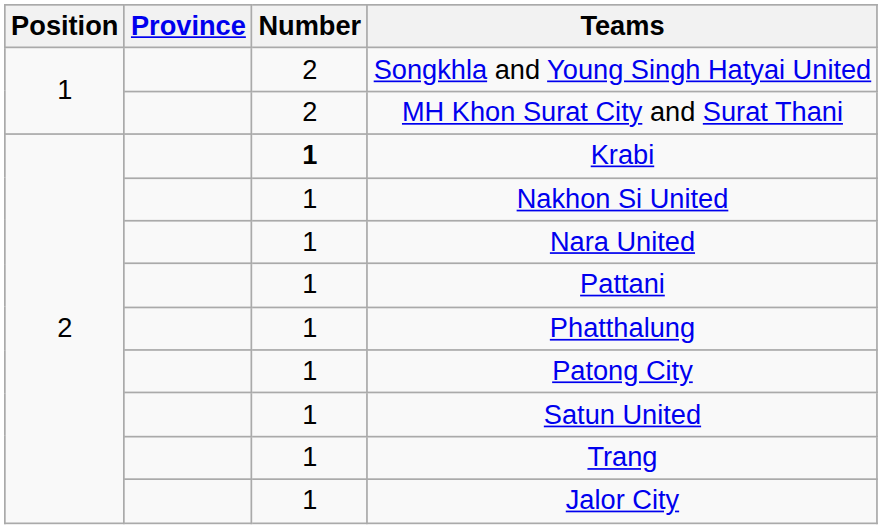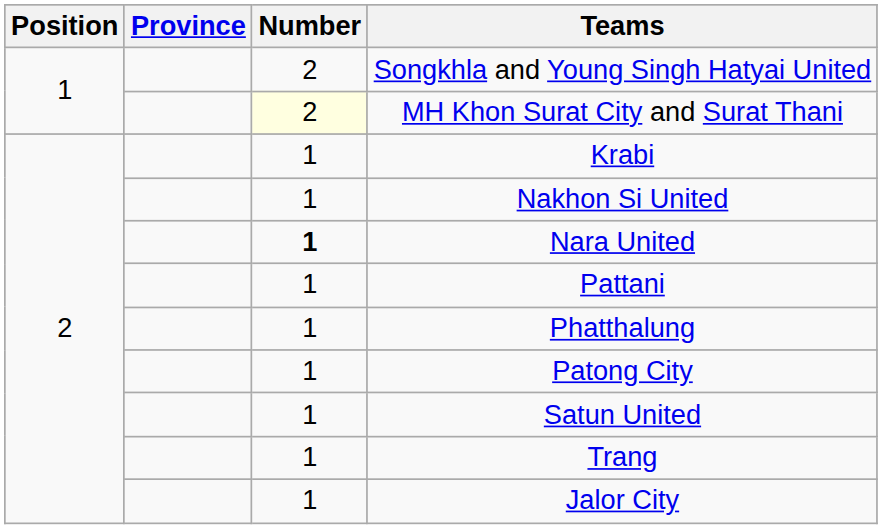(310, 112) no background -> (310, 112) lightyellow background
(310, 155) bold -> (310, 155) normal
(310, 241) normal -> (310, 241) bold
